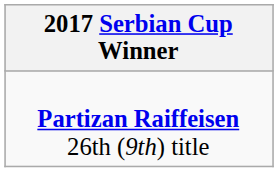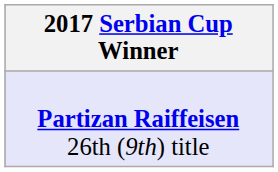(138, 132) no background -> (138, 132) lavender background
